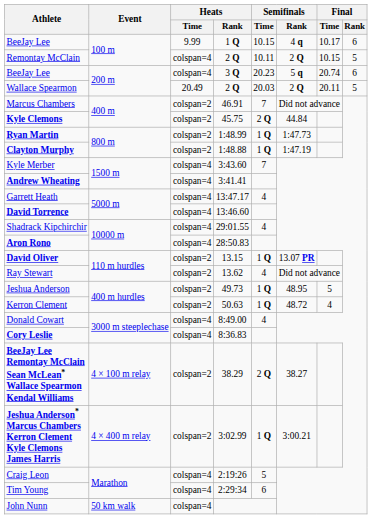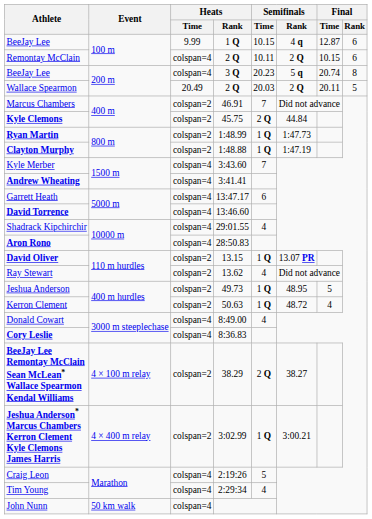(330, 42) 10.17 -> (330, 42) 12.87
(355, 58) 5 -> (355, 58) 6
(355, 73) 6 -> (355, 73) 8
(264, 197) 4 -> (264, 197) 6
(264, 491) 6 -> (264, 491) 4
